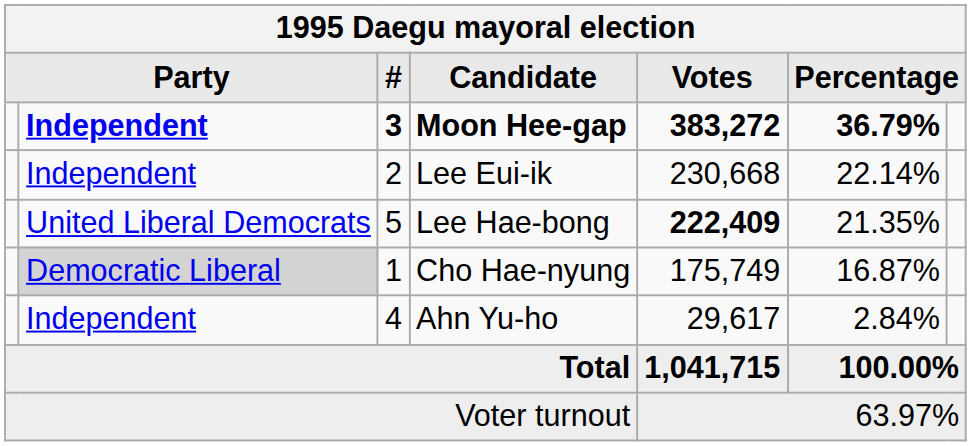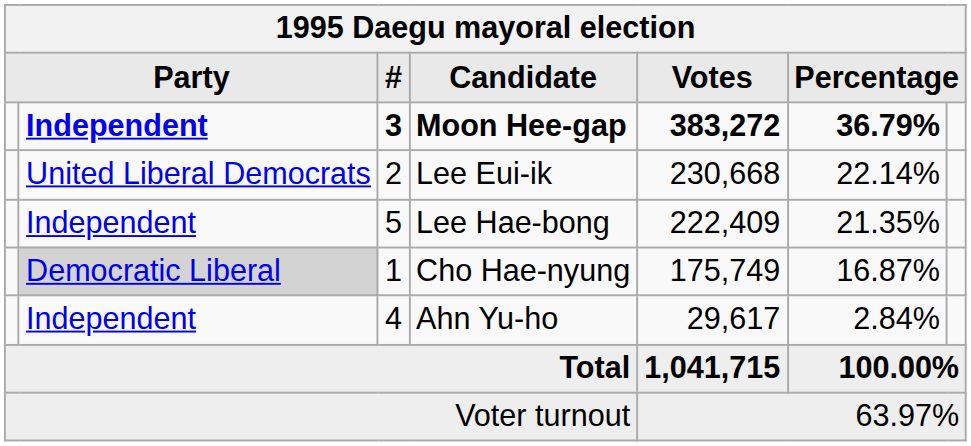(111, 174) Independent -> (198, 174) United Liberal Democrats
(198, 222) United Liberal Democrats -> (111, 222) Independent
(725, 222) bold -> (725, 222) normal
